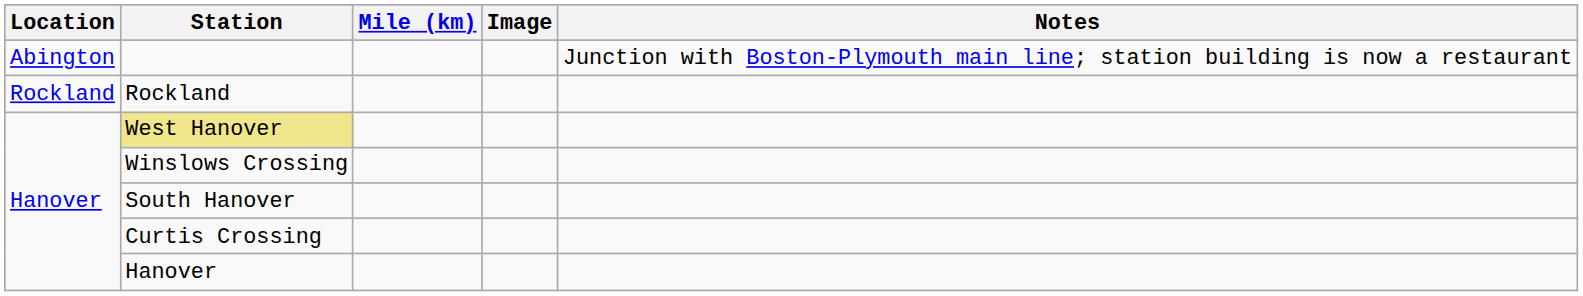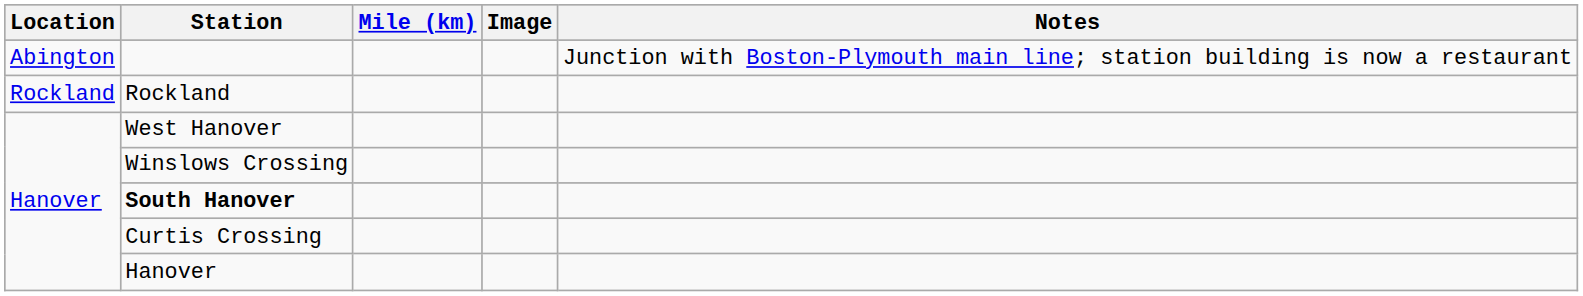(204, 129) khaki background -> (204, 129) no background
(210, 201) normal -> (210, 201) bold
